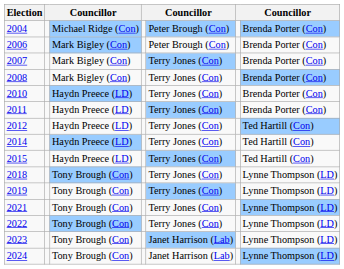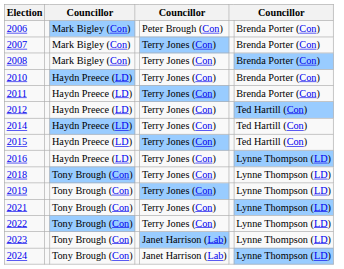- row: (17, 28)
+ row: (17, 158)
